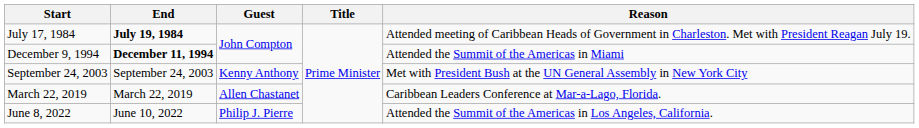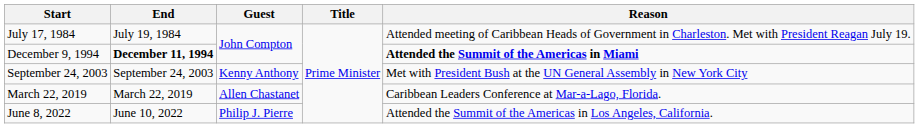(148, 34) bold -> (147, 34) normal
(505, 53) normal -> (512, 53) bold
